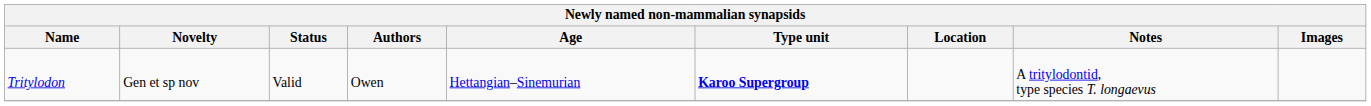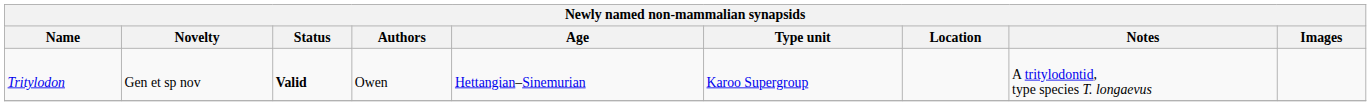(287, 82) normal -> (291, 82) bold
(754, 82) bold -> (757, 82) normal
